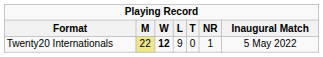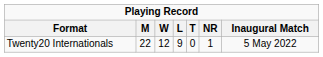(145, 44) khaki background -> (145, 44) no background
(164, 44) bold -> (164, 44) normal
